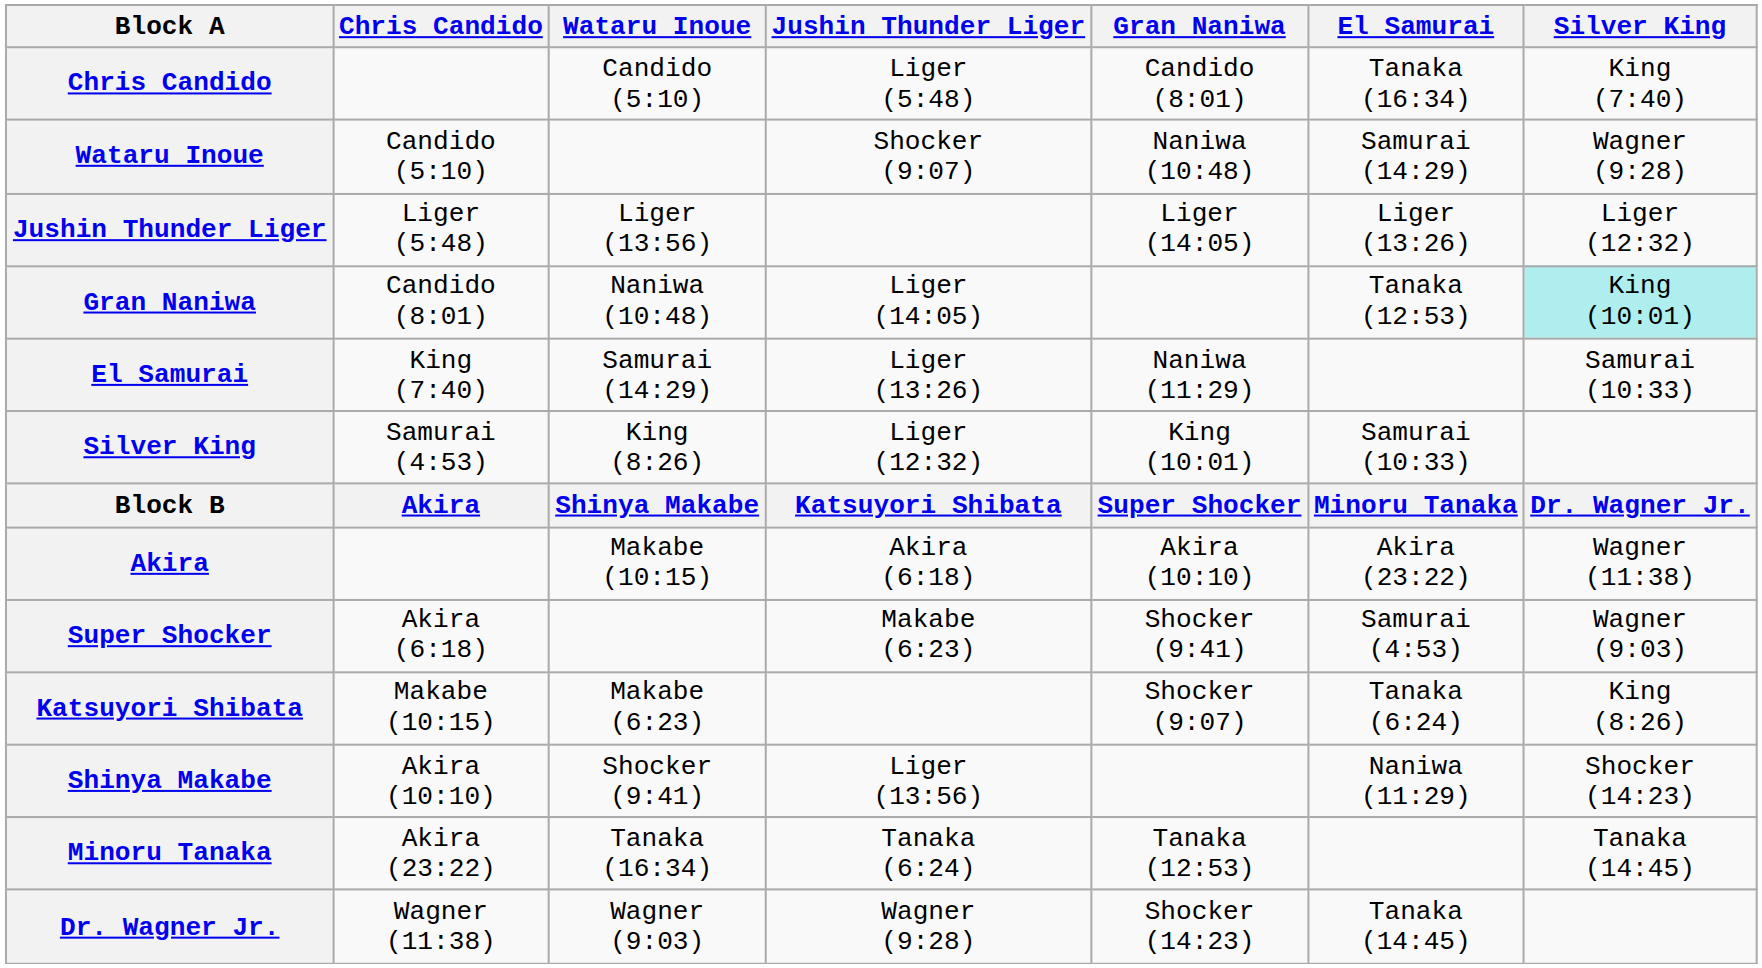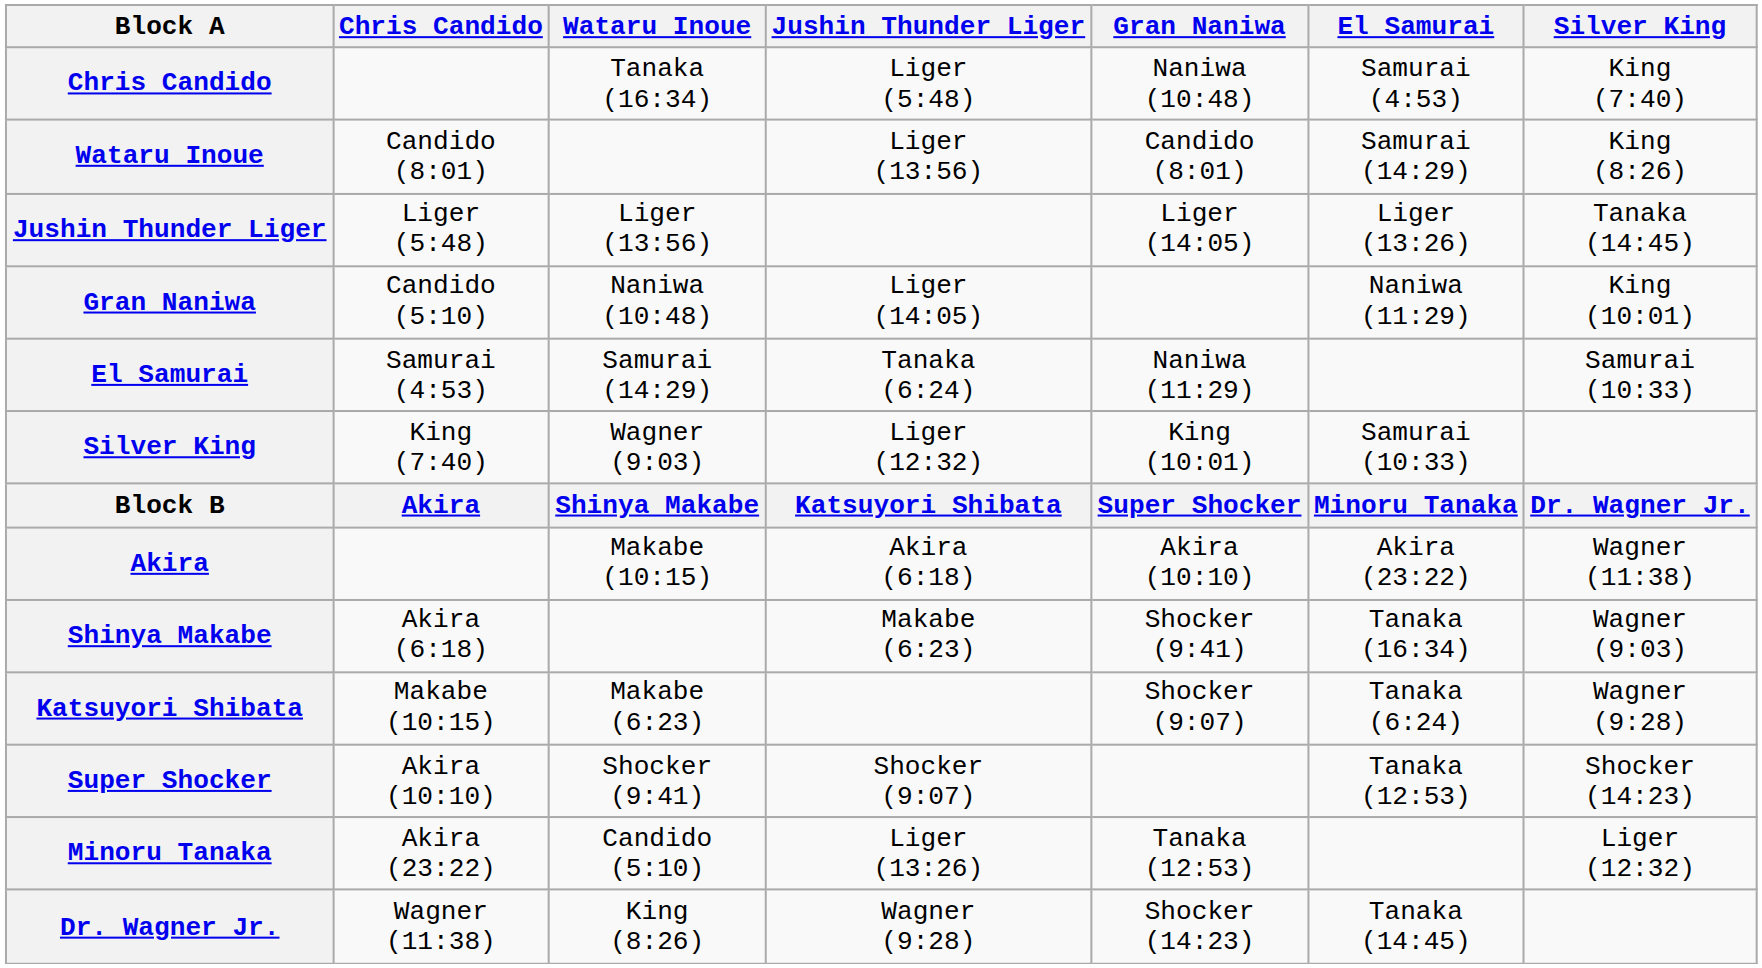(657, 84) Candido (5:10) -> (657, 84) Tanaka (16:34)
(1200, 84) Candido (8:01) -> (1200, 84) Naniwa (10:48)
(1416, 84) Tanaka (16:34) -> (1416, 84) Samurai (4:53)
(441, 157) Candido (5:10) -> (441, 157) Candido (8:01)
(928, 157) Shocker (9:07) -> (928, 157) Liger (13:56)
(1200, 157) Naniwa (10:48) -> (1200, 157) Candido (8:01)
(1640, 157) Wagner (9:28) -> (1640, 157) King (8:26)
(1640, 229) Liger (12:32) -> (1640, 229) Tanaka (14:45)
(441, 302) Candido (8:01) -> (441, 302) Candido (5:10)
(1416, 302) Tanaka (12:53) -> (1416, 302) Naniwa (11:29)
(1640, 302) paleturquoise background -> (1640, 302) no background
(441, 375) King (7:40) -> (441, 375) Samurai (4:53)
(928, 375) Liger (13:26) -> (928, 375) Tanaka (6:24)
(441, 448) Samurai (4:53) -> (441, 448) King (7:40)
(657, 448) King (8:26) -> (657, 448) Wagner (9:03)
(170, 636) Super Shocker -> (170, 636) Shinya Makabe
(1416, 636) Samurai (4:53) -> (1416, 636) Tanaka (16:34)
(1640, 708) King (8:26) -> (1640, 708) Wagner (9:28)
(170, 781) Shinya Makabe -> (170, 781) Super Shocker
(928, 781) Liger (13:56) -> (928, 781) Shocker (9:07)
(1416, 781) Naniwa (11:29) -> (1416, 781) Tanaka (12:53)
(657, 854) Tanaka (16:34) -> (657, 854) Candido (5:10)
(928, 854) Tanaka (6:24) -> (928, 854) Liger (13:26)
(1640, 854) Tanaka (14:45) -> (1640, 854) Liger (12:32)
(657, 927) Wagner (9:03) -> (657, 927) King (8:26)
